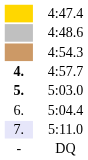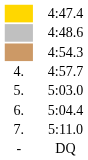(19, 71) bold -> (19, 71) normal
(19, 91) bold -> (19, 91) normal
(19, 129) lavender background -> (19, 129) no background
